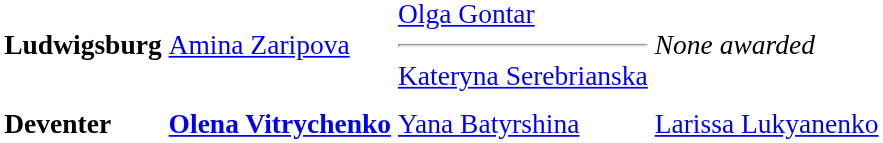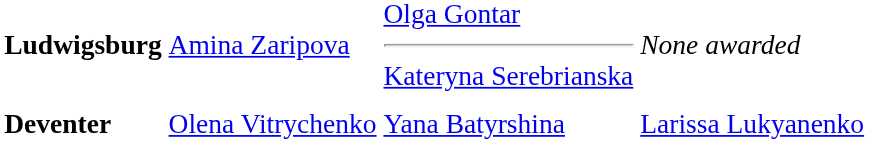(280, 124) bold -> (273, 124) normal
